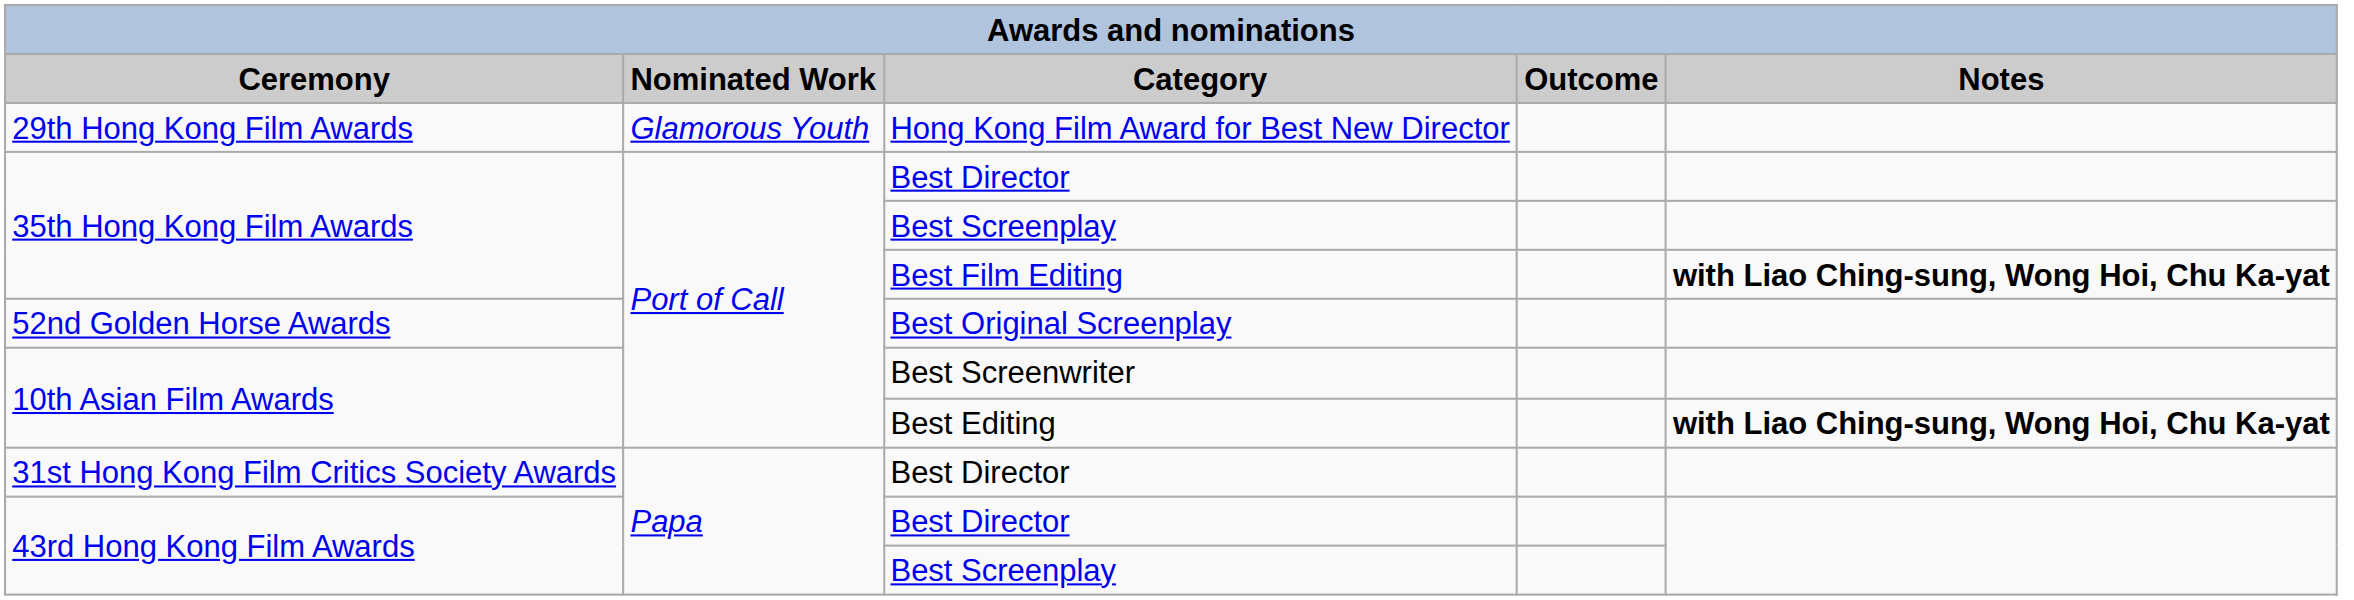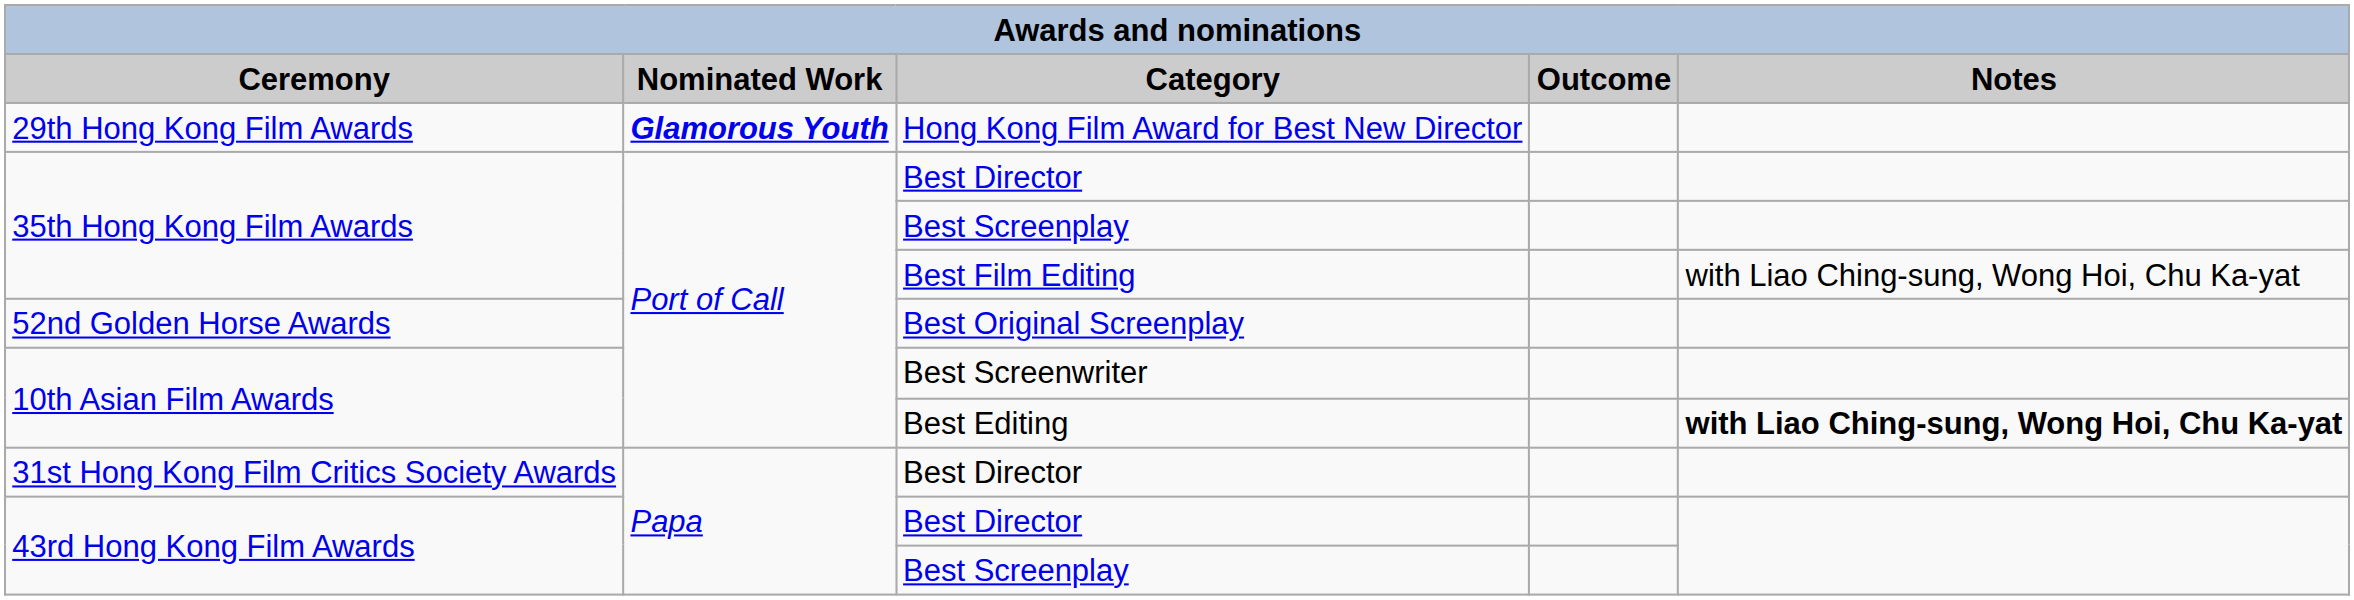(750, 128) normal -> (760, 128) bold
(2001, 275) bold -> (1993, 275) normal
